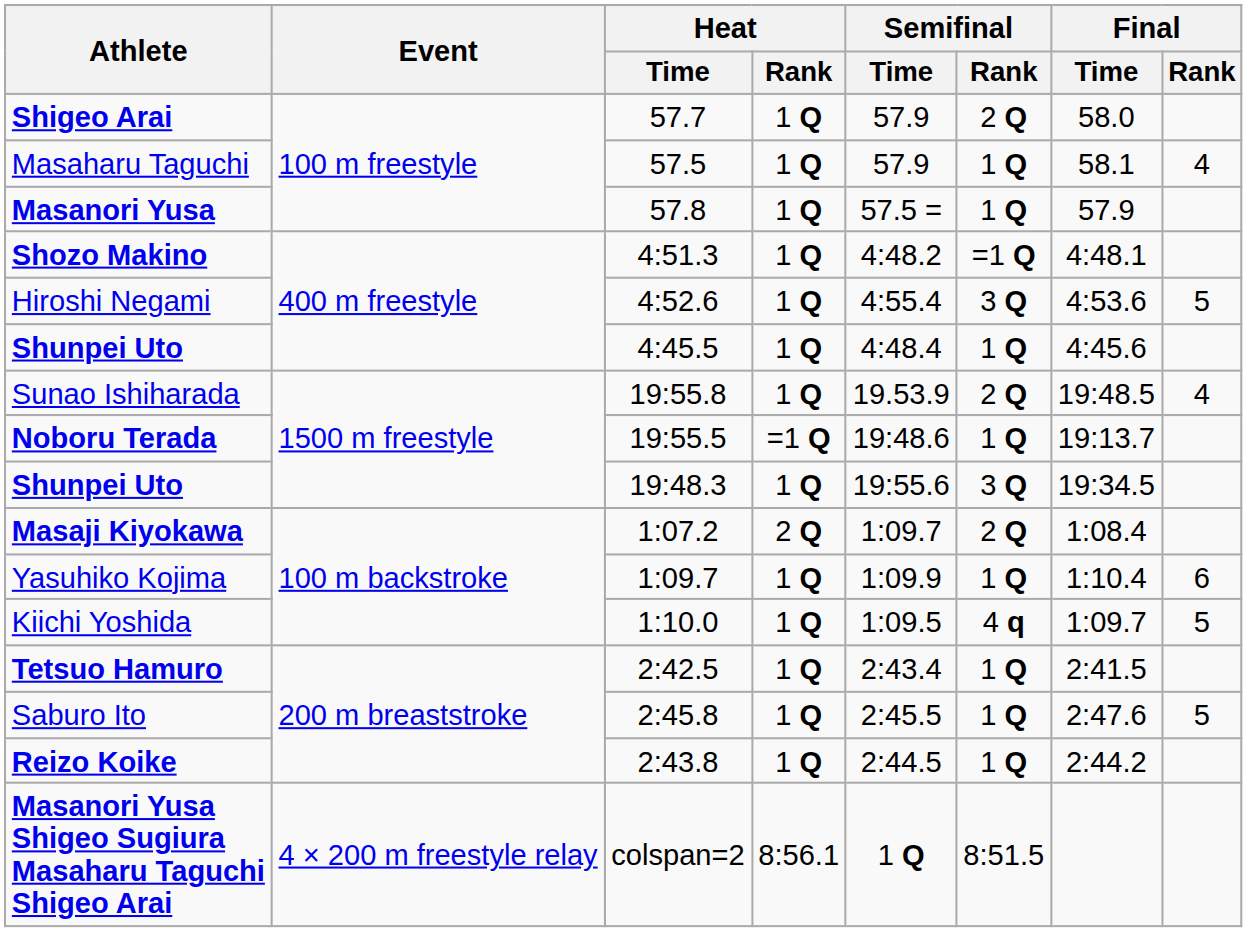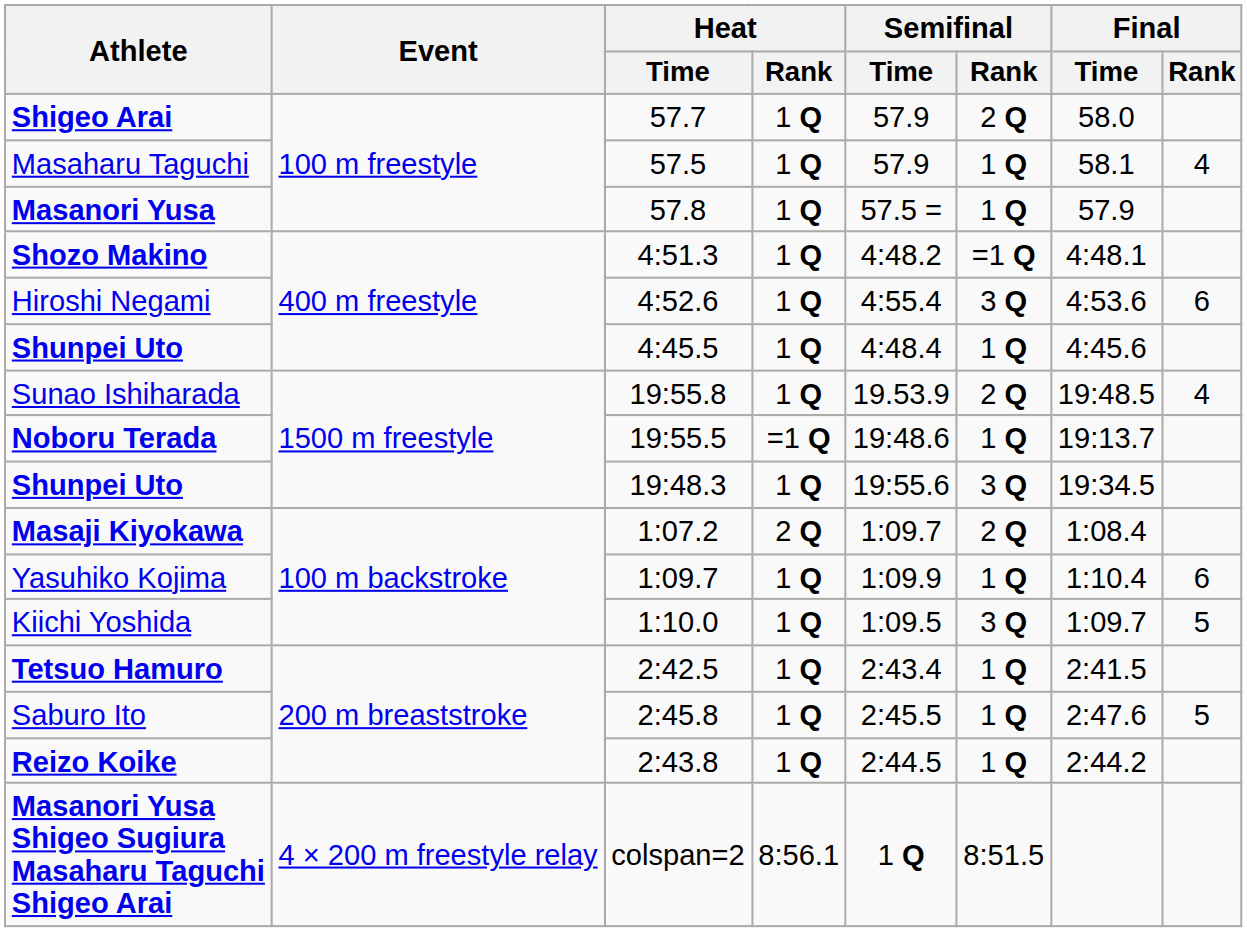(1202, 302) 5 -> (1202, 302) 6
(1004, 623) 4 q -> (1004, 623) 3 Q
